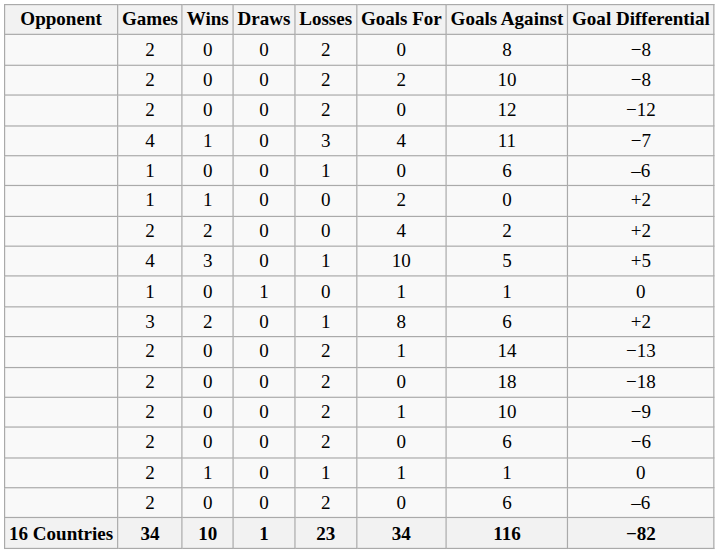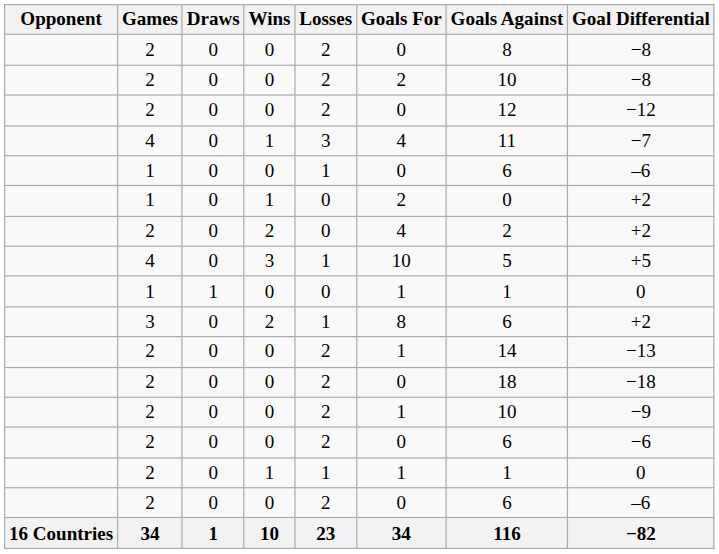columns swapped: (208, 19) <-> (264, 19)
